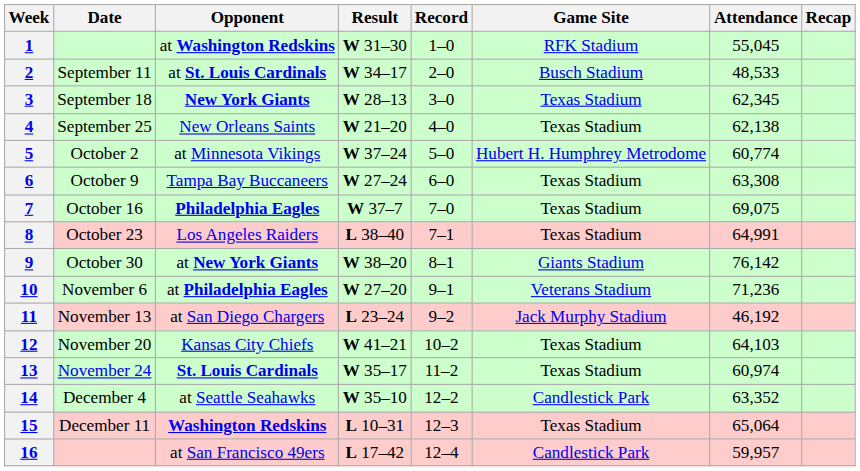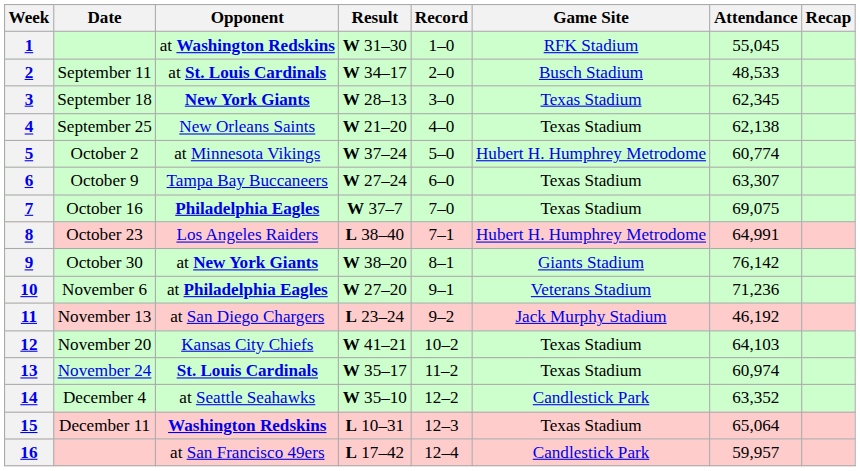(756, 180) 63,308 -> (756, 180) 63,307
(591, 235) Texas Stadium -> (591, 235) Hubert H. Humphrey Metrodome
